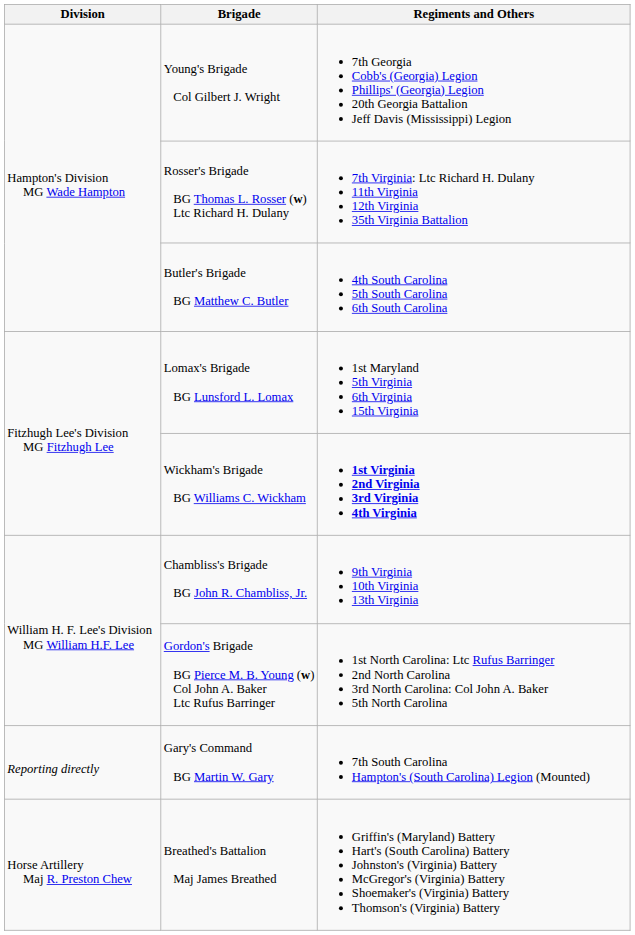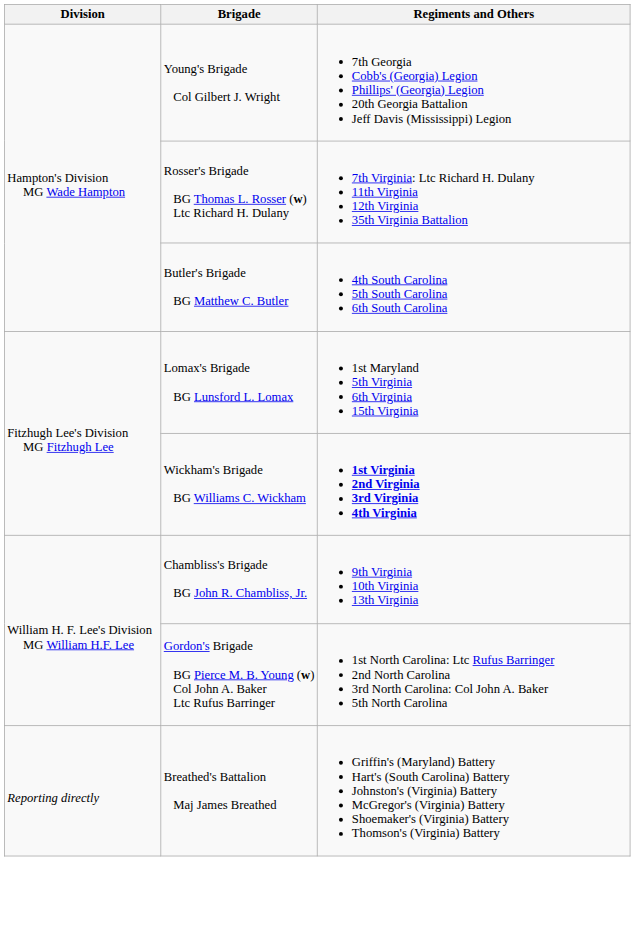- row: (219, 762)
(70, 871) Horse Artillery Maj R. Preston Chew -> (53, 798) Reporting directly
